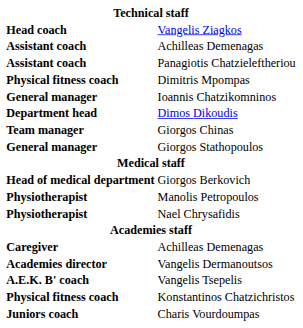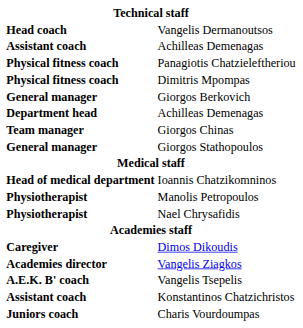(200, 29) Vangelis Ziagkos -> (215, 29) Vangelis Dermanoutsos
(46, 63) Assistant coach -> (62, 63) Physical fitness coach
(217, 96) Ioannis Chatzikomninos -> (204, 96) Giorgos Berkovich
(198, 113) Dimos Dikoudis -> (210, 113) Achilleas Demenagas
(204, 180) Giorgos Berkovich -> (217, 180) Ioannis Chatzikomninos
(210, 247) Achilleas Demenagas -> (198, 247) Dimos Dikoudis
(215, 264) Vangelis Dermanoutsos -> (200, 264) Vangelis Ziagkos
(62, 297) Physical fitness coach -> (46, 297) Assistant coach
